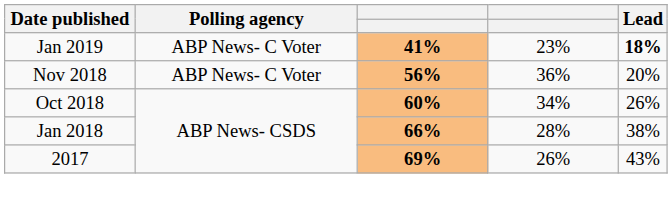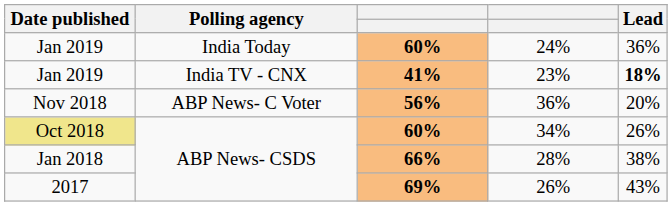+ row: (553, 46)
(246, 46) ABP News- C Voter -> (246, 75) India TV - CNX
(70, 103) no background -> (70, 131) khaki background
